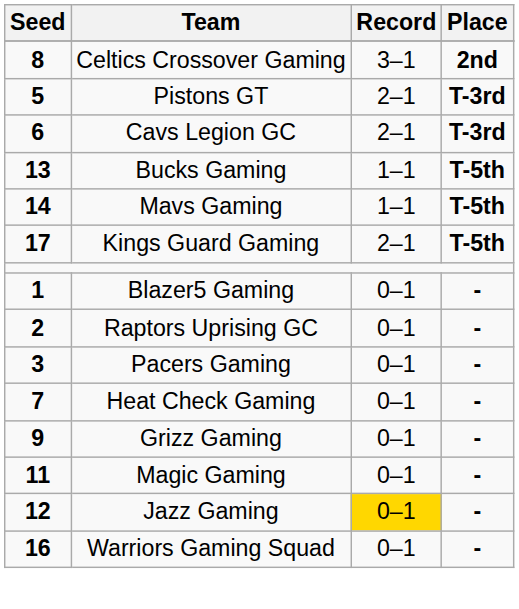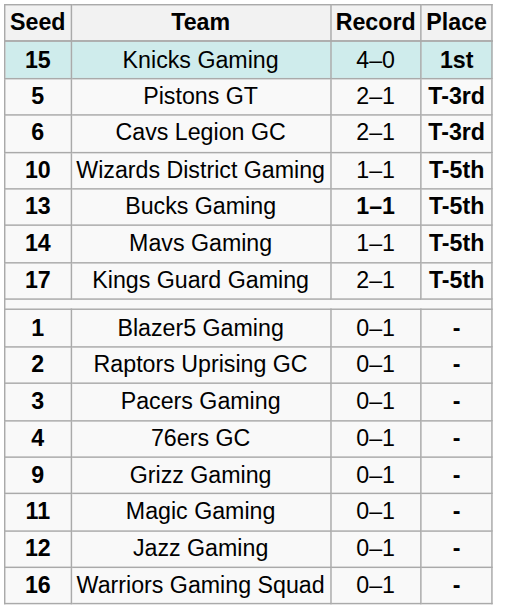+ row: (38, 59)
- row: (38, 59)
+ row: (38, 170)
(396, 170) normal -> (376, 206) bold
+ row: (38, 438)
- row: (38, 401)
(396, 511) gold background -> (376, 548) no background
